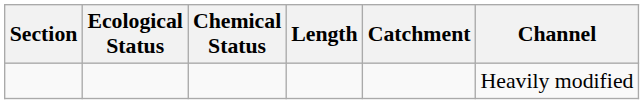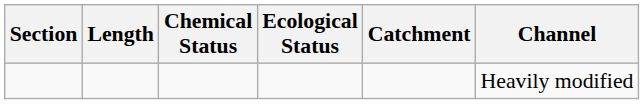columns swapped: (135, 33) <-> (324, 33)
